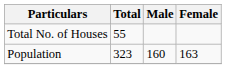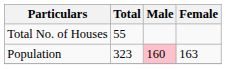(156, 53) no background -> (156, 53) pink background
